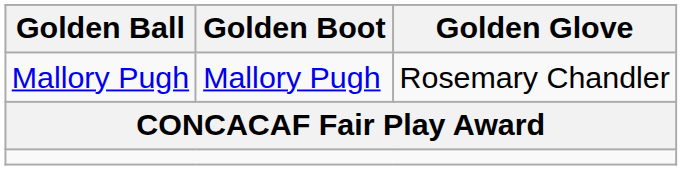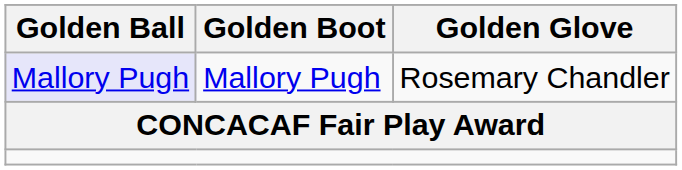(100, 76) no background -> (100, 76) lavender background
